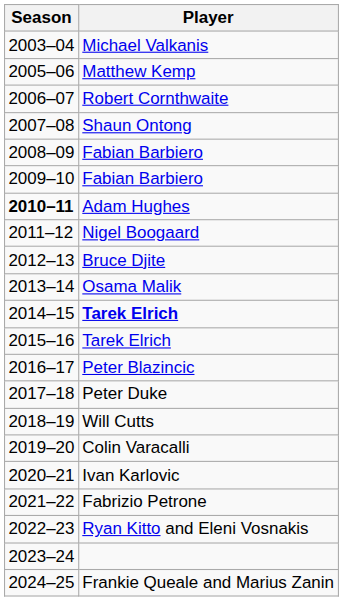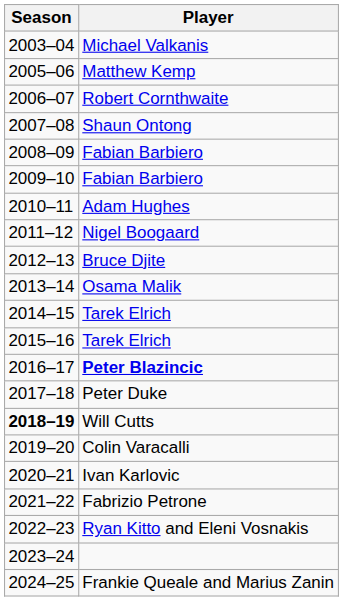(41, 206) bold -> (41, 206) normal
(130, 313) bold -> (127, 313) normal
(138, 367) normal -> (143, 367) bold
(41, 421) normal -> (41, 421) bold
